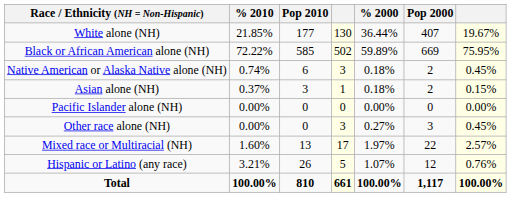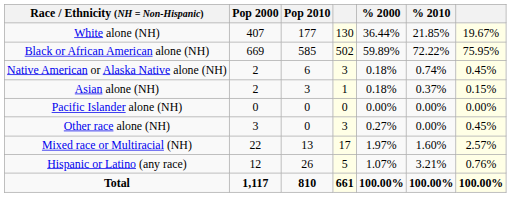columns swapped: (430, 13) <-> (254, 13)
